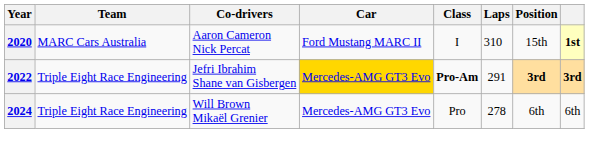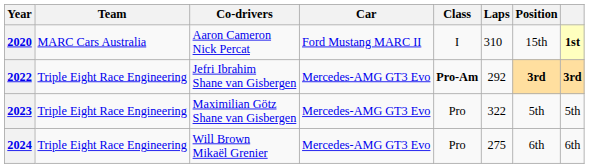(366, 77) gold background -> (366, 77) no background
(497, 77) 291 -> (497, 77) 292
+ row: (20, 111)
(497, 111) 278 -> (497, 146) 275
